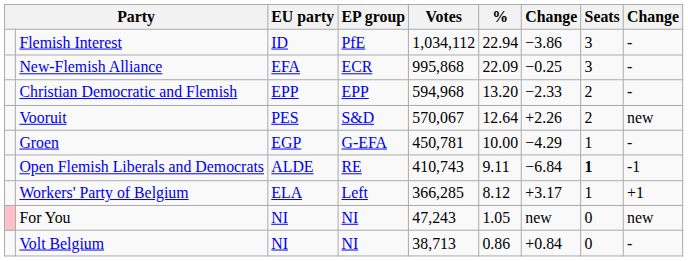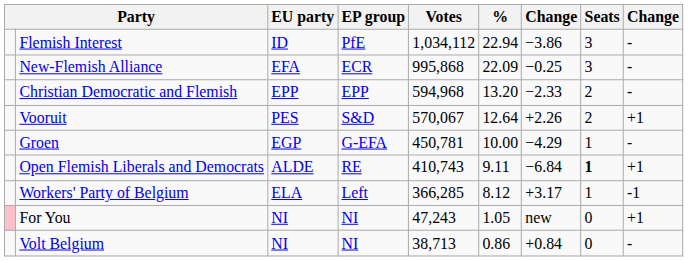(640, 117) new -> (636, 117) +1
(634, 167) -1 -> (636, 167) +1
(636, 192) +1 -> (634, 192) -1
(640, 218) new -> (636, 218) +1
